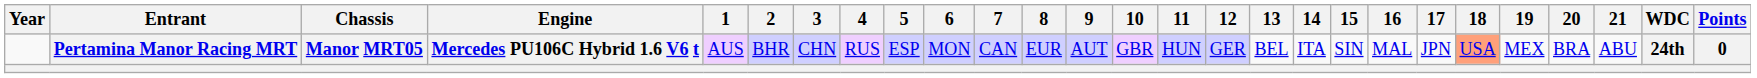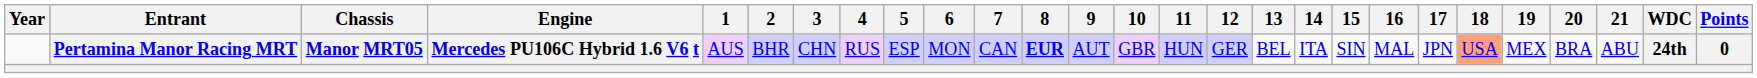(1044, 48) normal -> (1045, 48) bold
